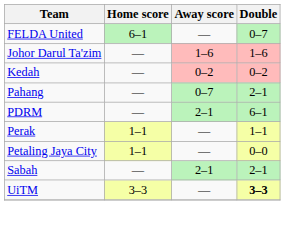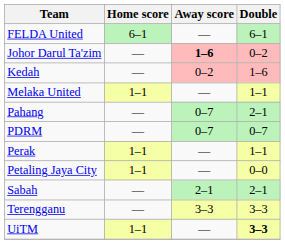(258, 33) 0–7 -> (258, 33) 6–1
(204, 53) normal -> (204, 53) bold
(258, 53) 1–6 -> (258, 53) 0–2
(258, 72) 0–2 -> (258, 72) 1–6
+ row: (44, 92)
(204, 111) 2–1 -> (204, 131) 0–7
(258, 111) 6–1 -> (258, 131) 0–7
+ row: (36, 209)
(138, 190) 3–3 -> (138, 229) 1–1
